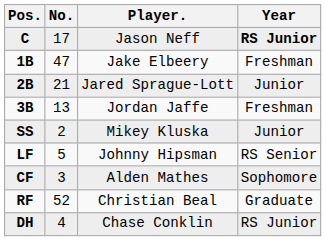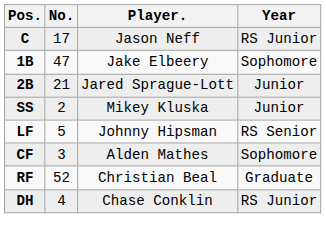(279, 39) bold -> (279, 39) normal
(279, 62) Freshman -> (279, 62) Sophomore
- row: (25, 108)
